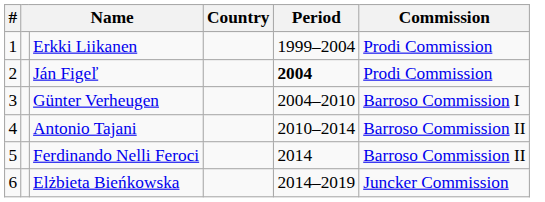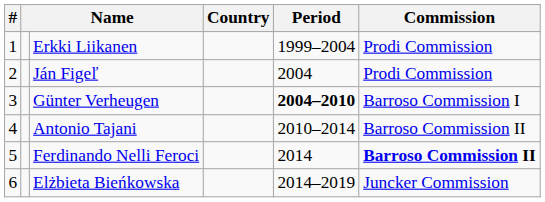(295, 73) bold -> (295, 73) normal
(316, 100) normal -> (316, 100) bold
(444, 155) normal -> (449, 155) bold
